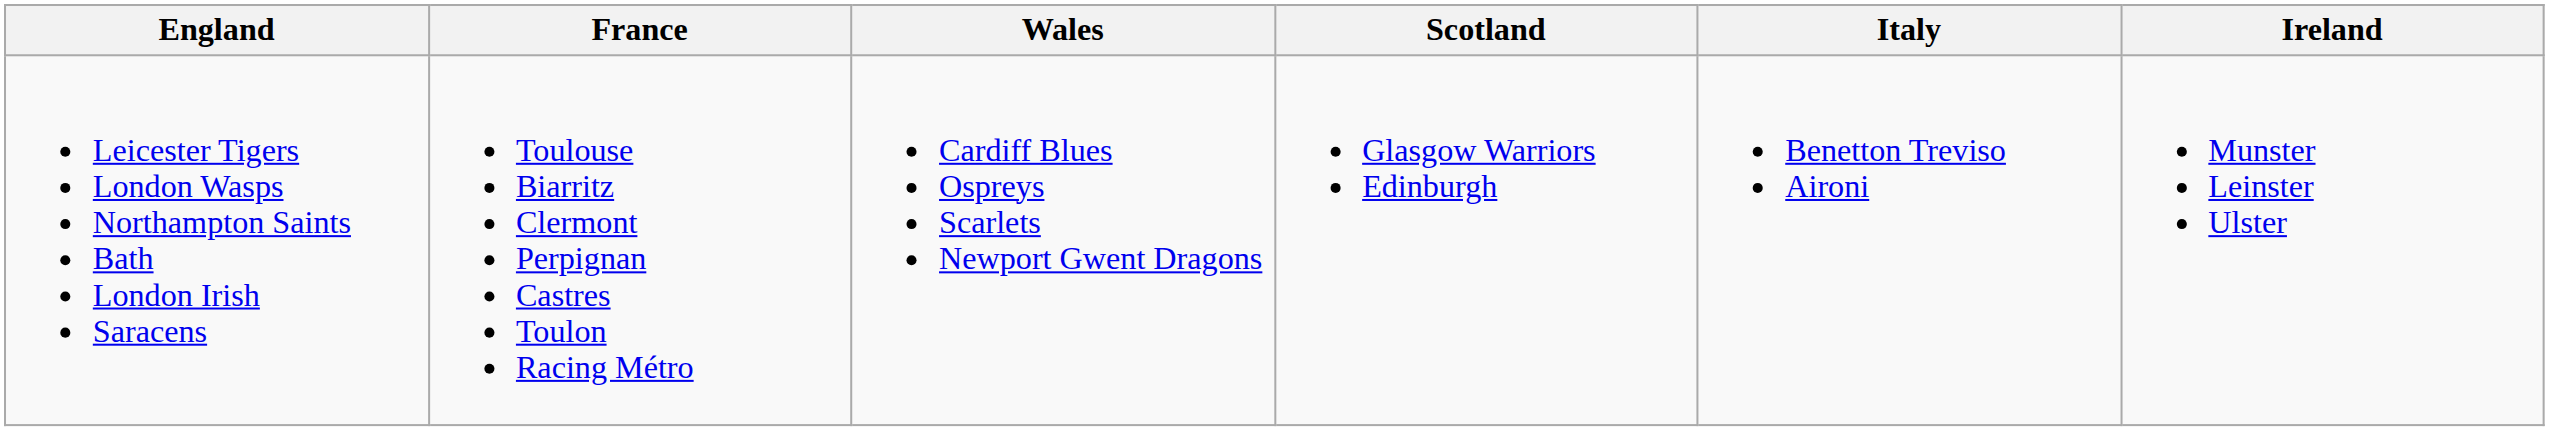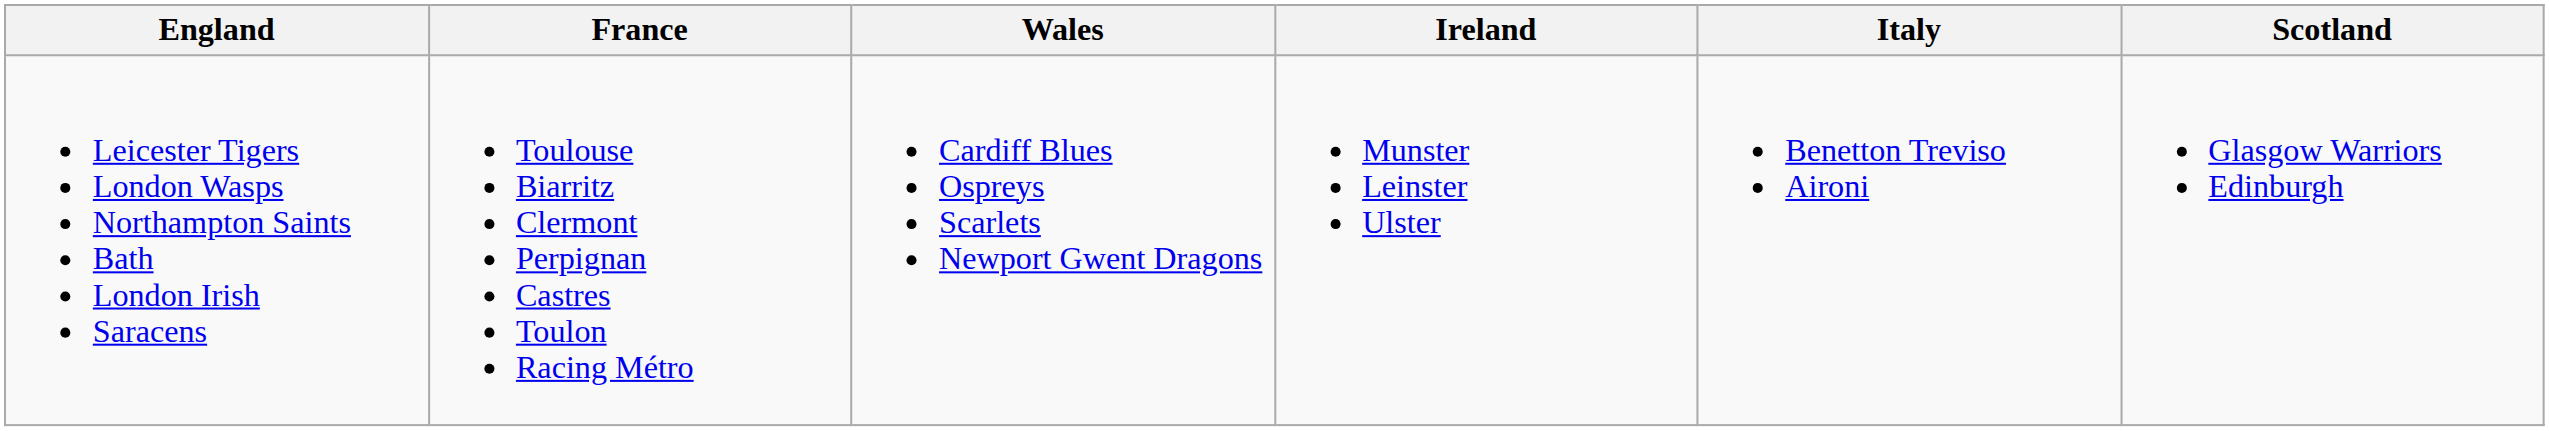columns swapped: (2332, 30) <-> (1486, 30)
